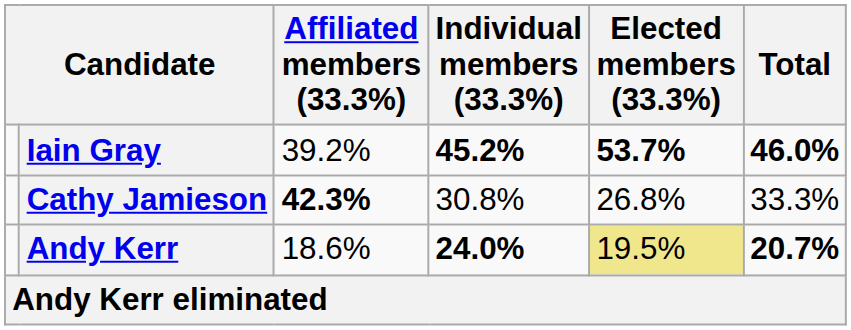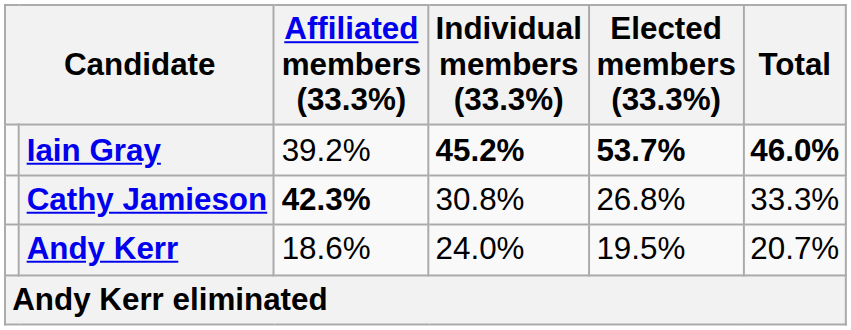(480, 249) bold -> (480, 249) normal
(641, 249) khaki background -> (641, 249) no background
(795, 249) bold -> (795, 249) normal
